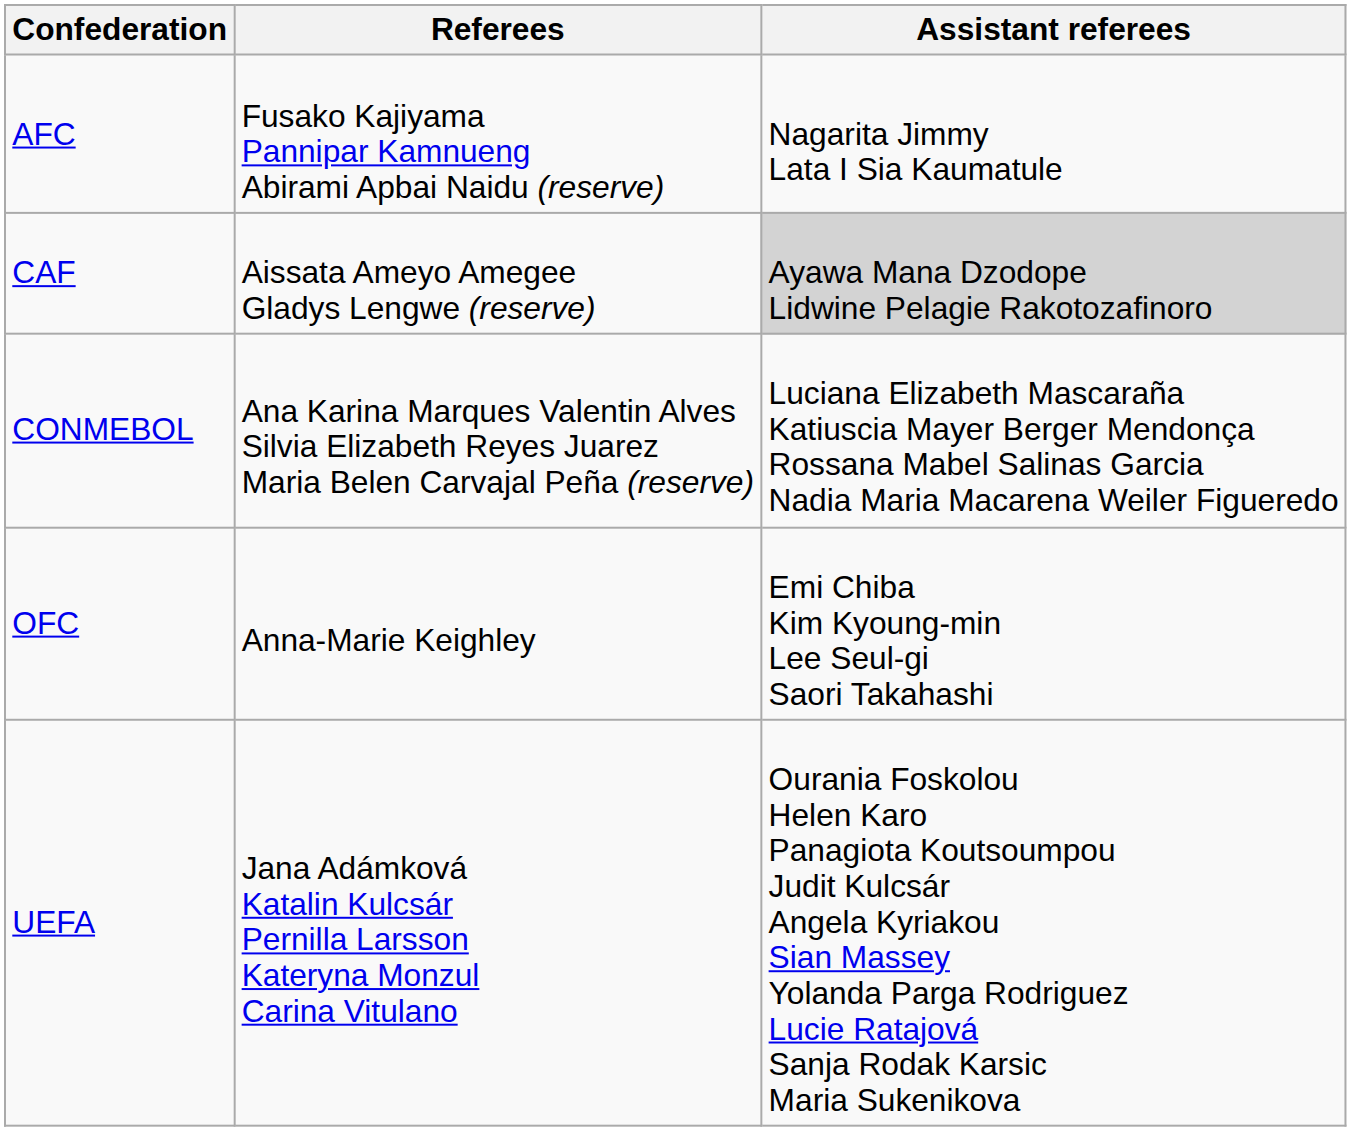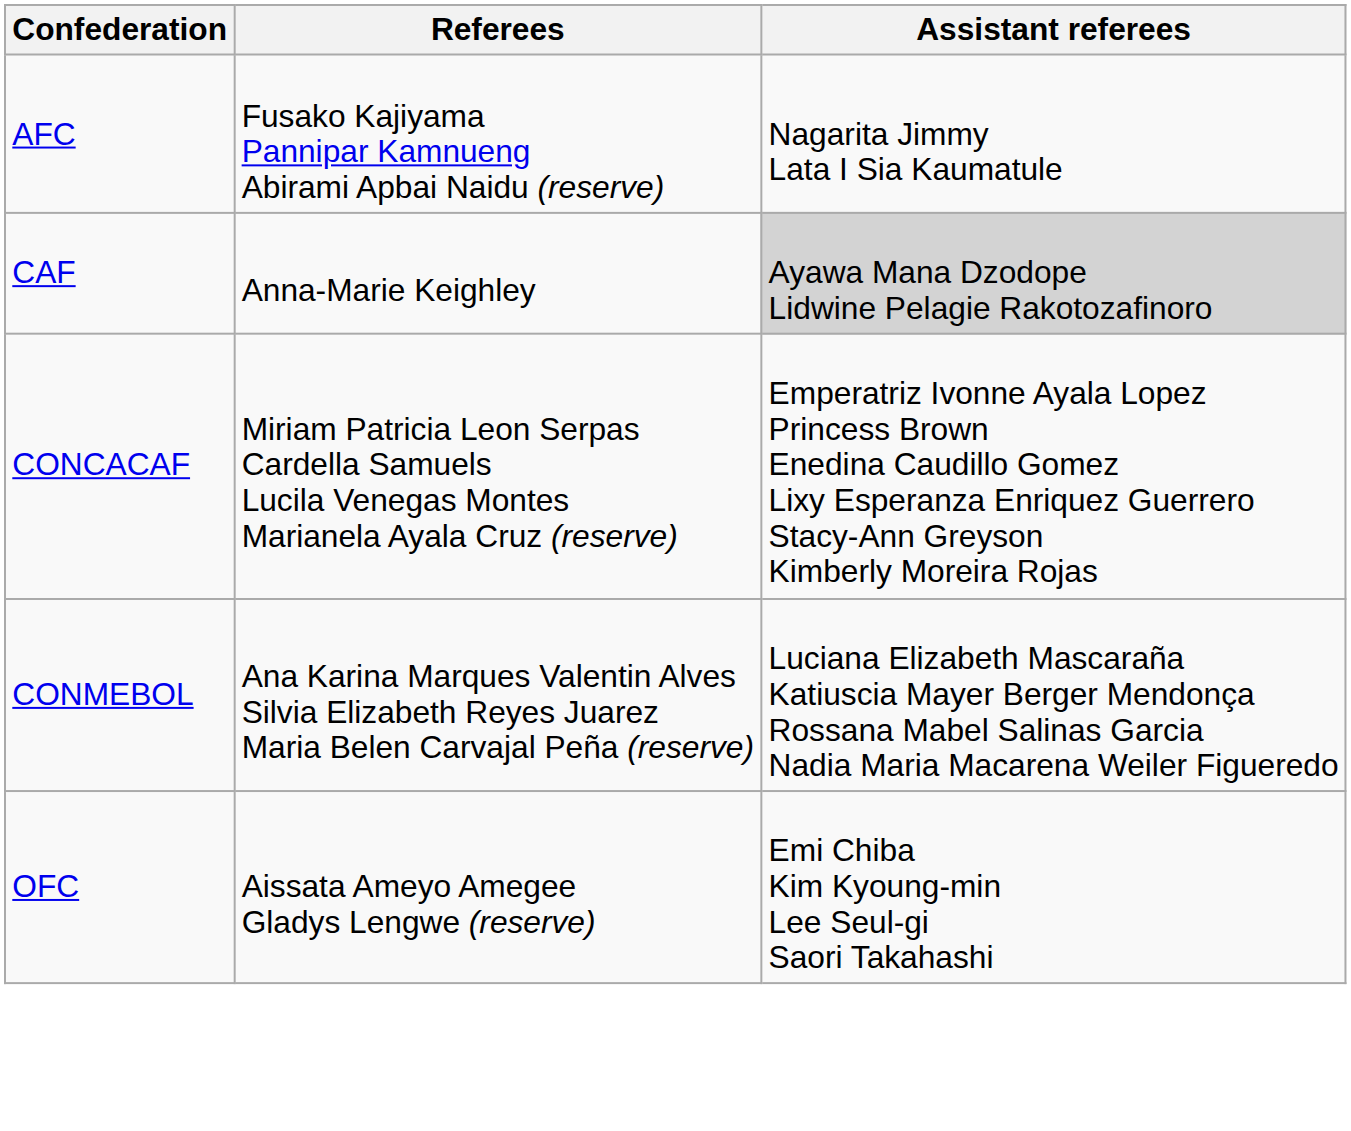(419, 290) Aissata Ameyo Amegee Gladys Lengwe (reserve) -> (389, 290) Anna-Marie Keighley
+ row: (101, 465)
(389, 640) Anna-Marie Keighley -> (419, 904) Aissata Ameyo Amegee Gladys Lengwe (reserve)
- row: (54, 922)
